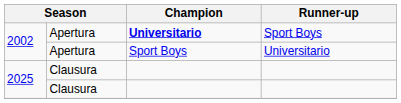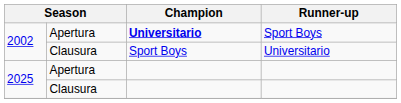(72, 51) Apertura -> (73, 51) Clausura
(73, 70) Clausura -> (72, 70) Apertura
